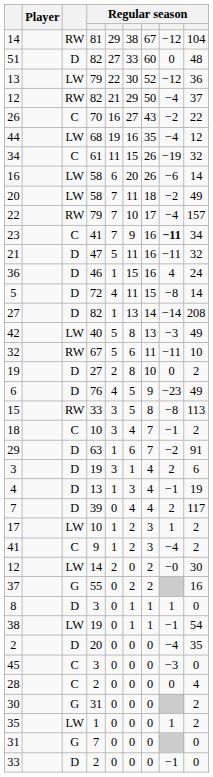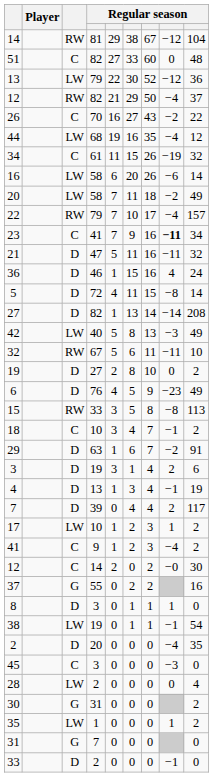(75, 59) D -> (75, 59) C
(75, 567) LW -> (75, 567) C
(75, 684) C -> (75, 684) LW
